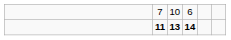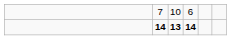(160, 27) 11 -> (160, 27) 14
